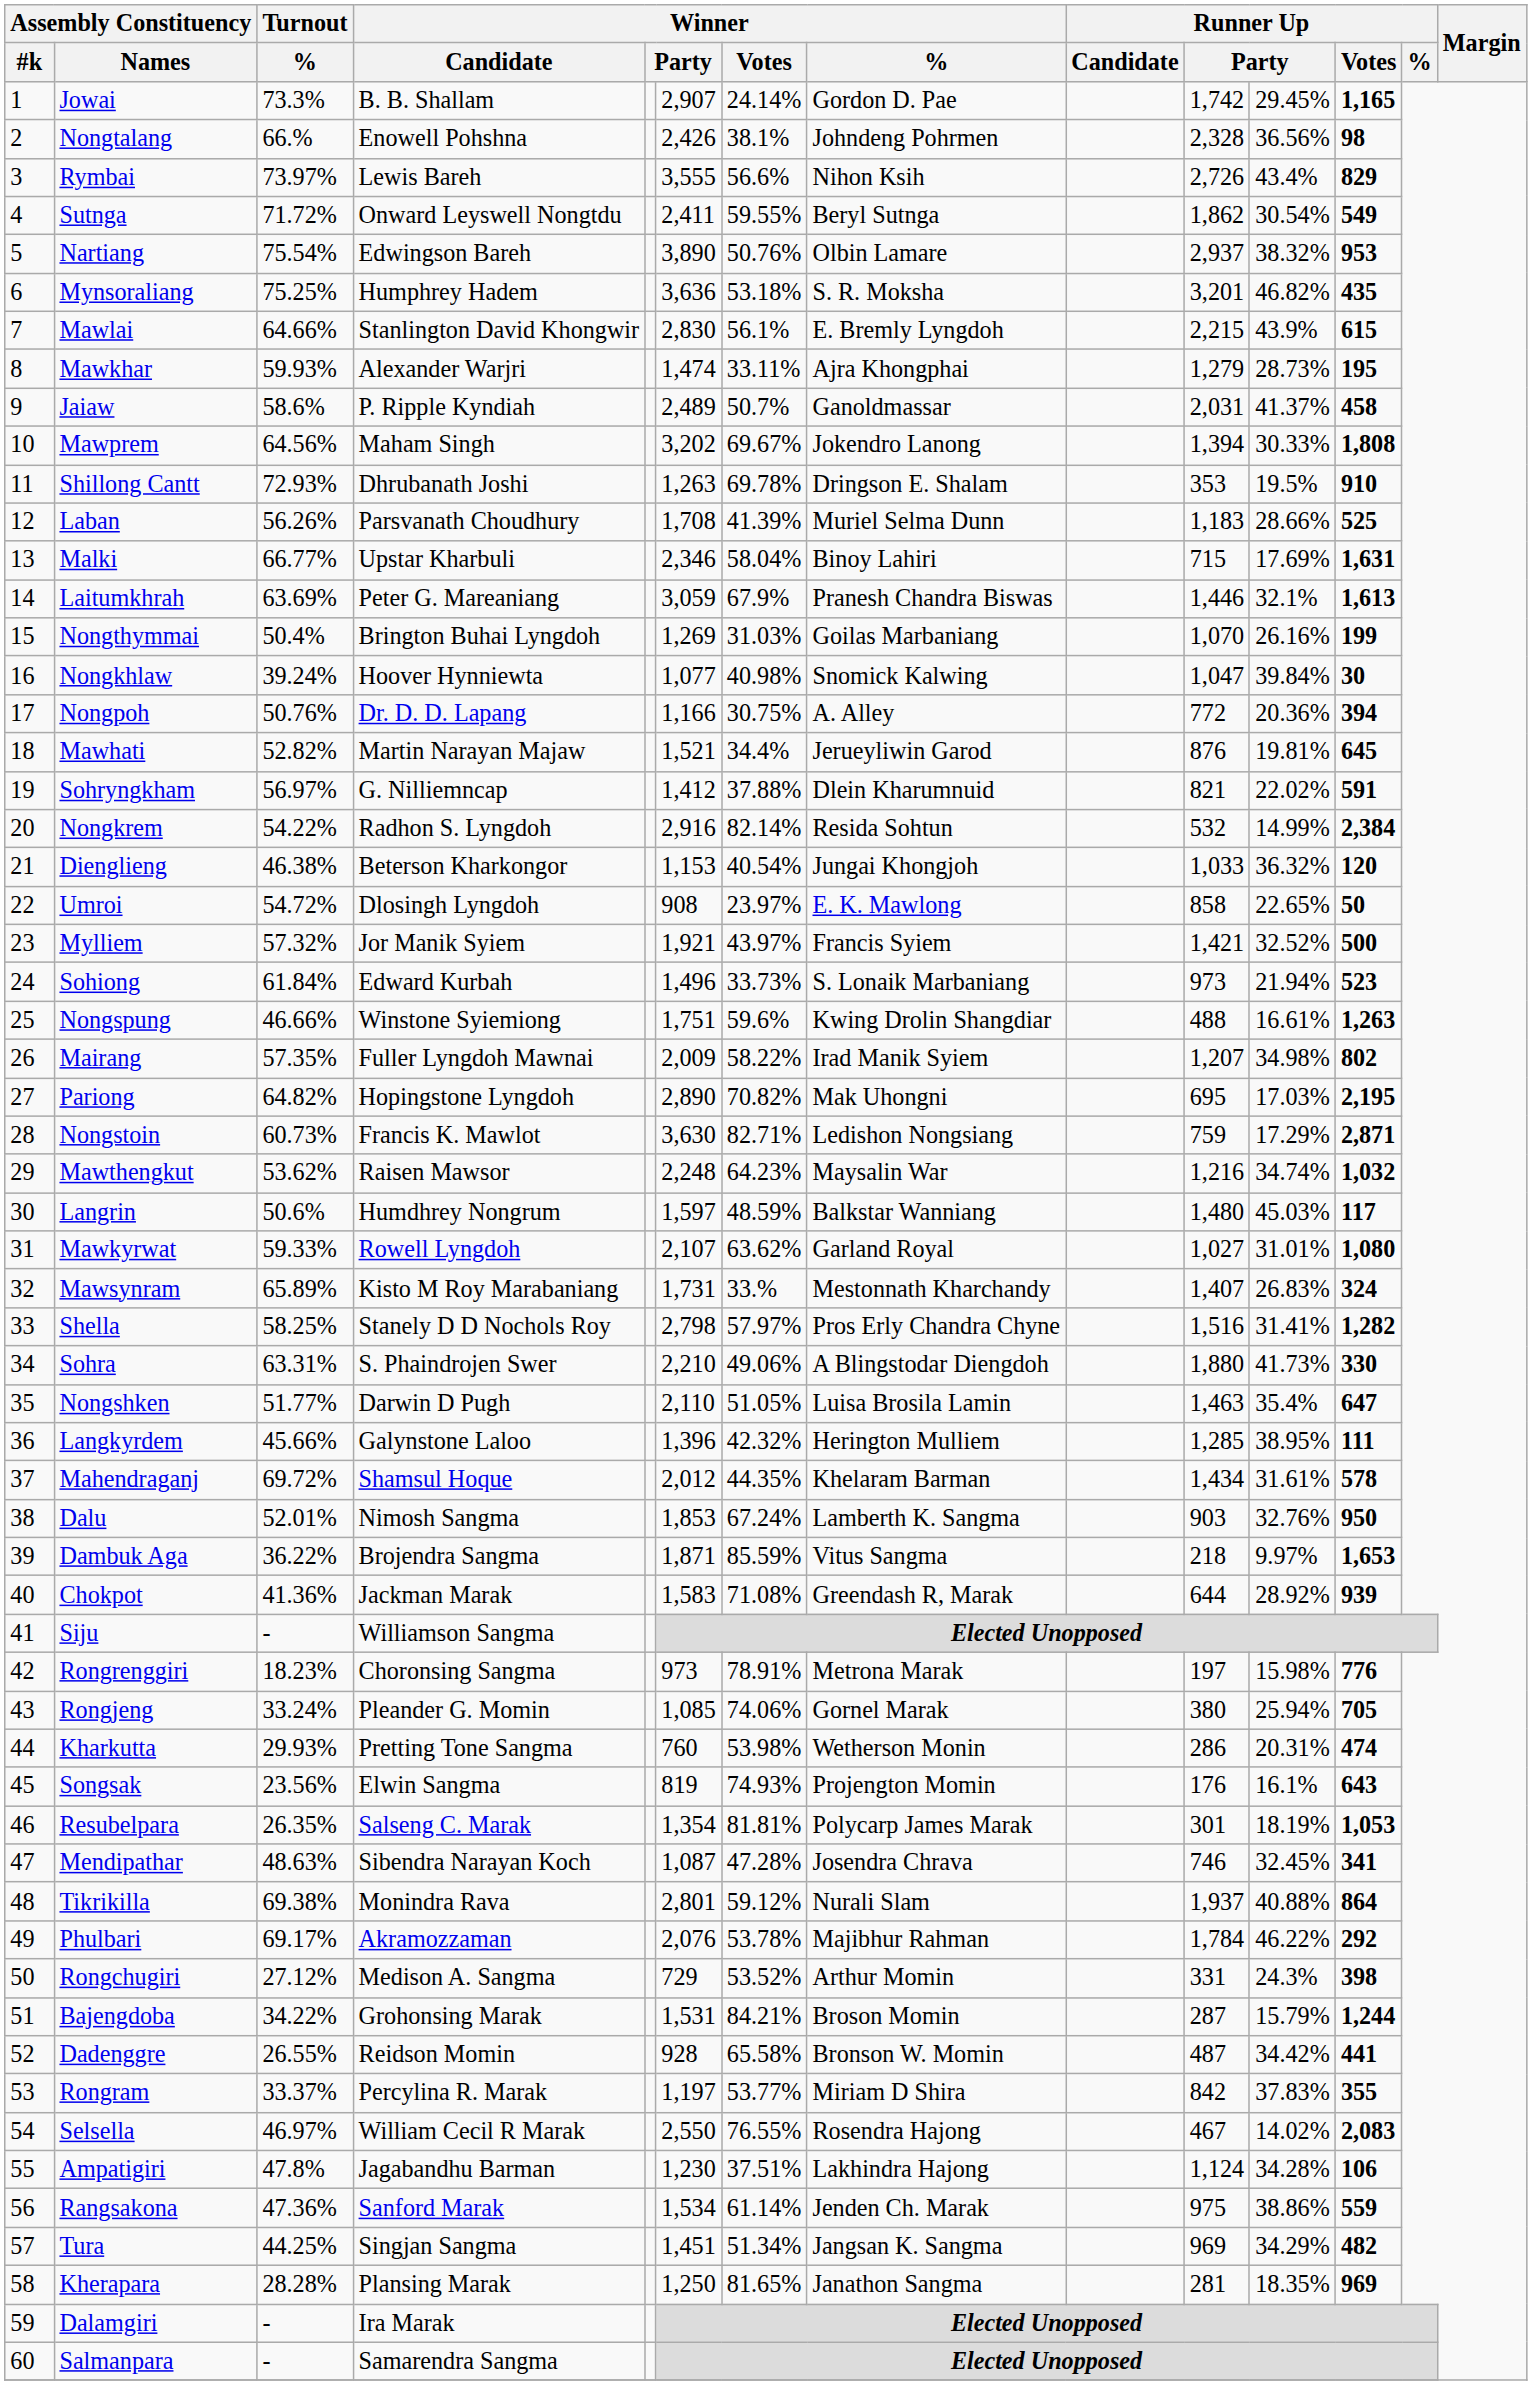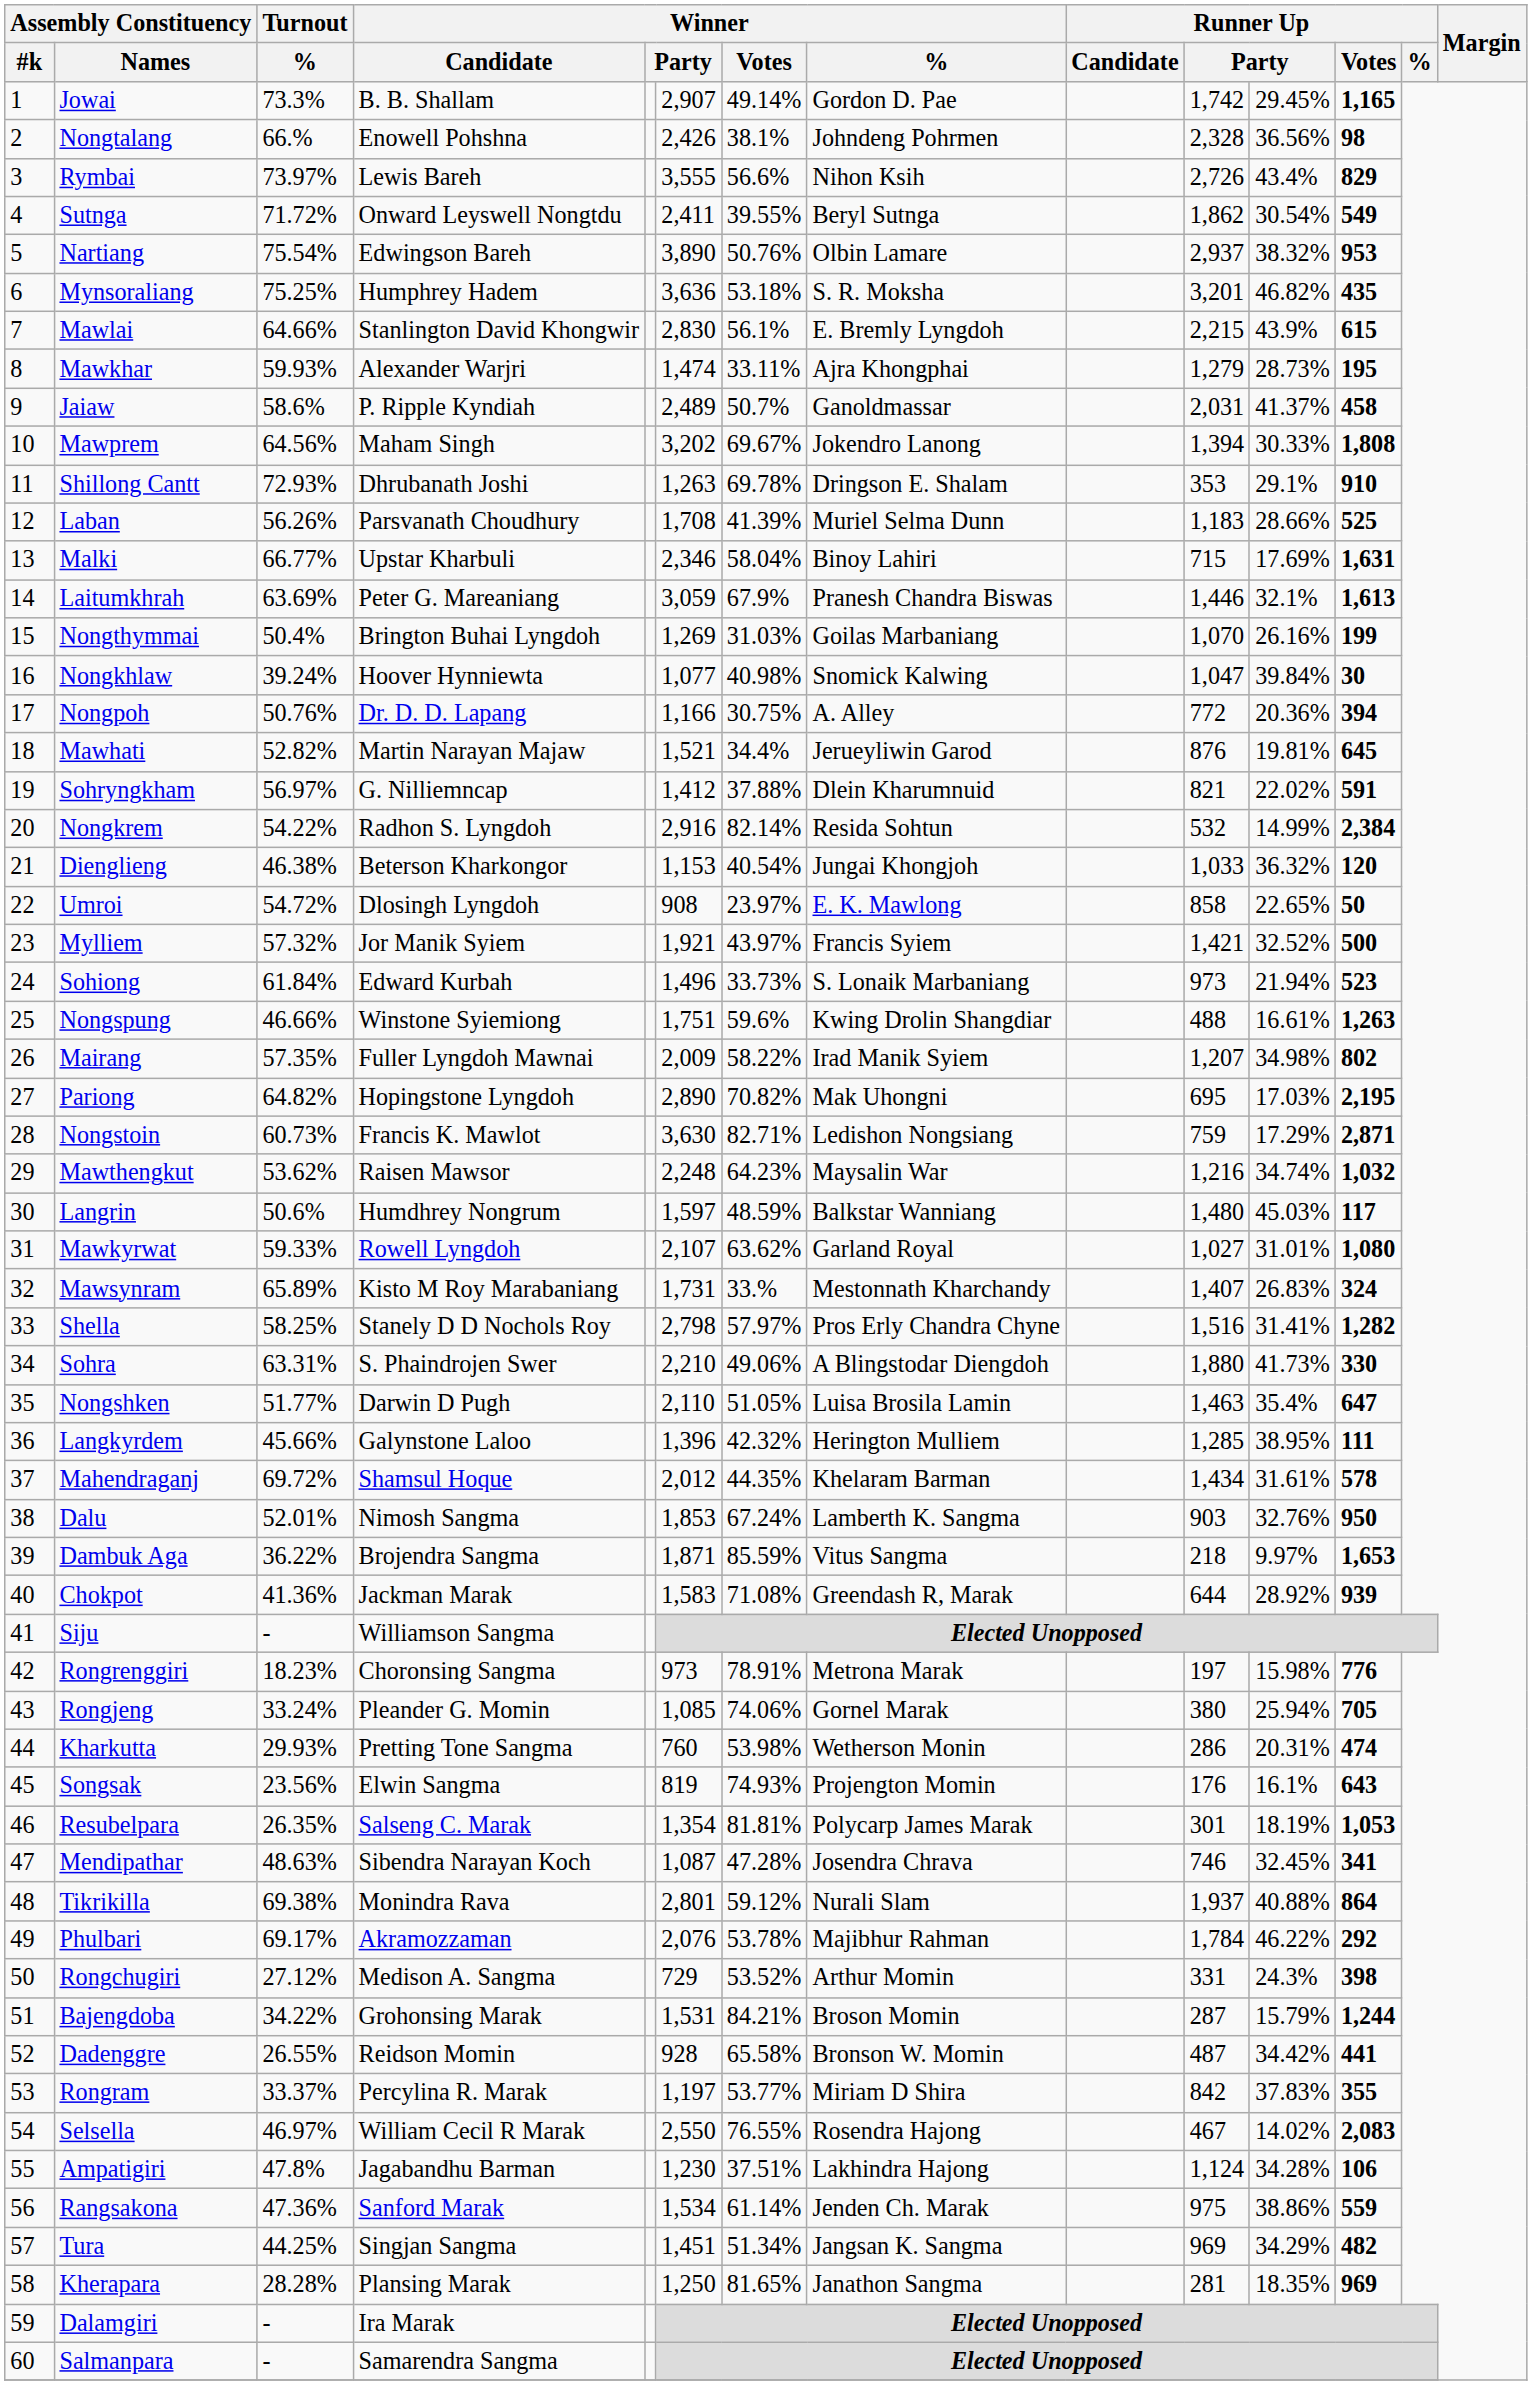(764, 100) 24.14% -> (764, 100) 49.14%
(764, 215) 59.55% -> (764, 215) 39.55%
(1286, 483) 19.5% -> (1286, 483) 29.1%
